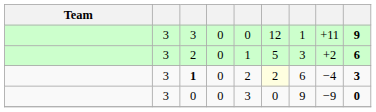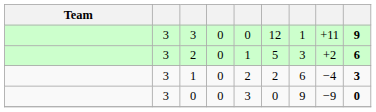(193, 76) bold -> (193, 76) normal
(275, 76) lightyellow background -> (275, 76) no background
